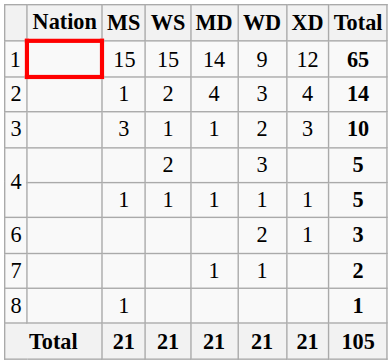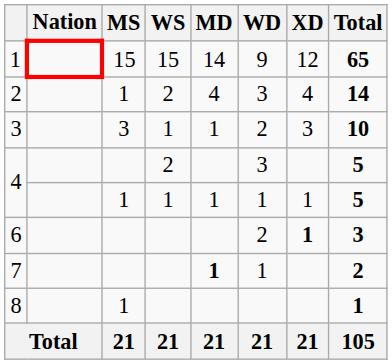(307, 235) normal -> (307, 235) bold
(214, 270) normal -> (214, 270) bold
